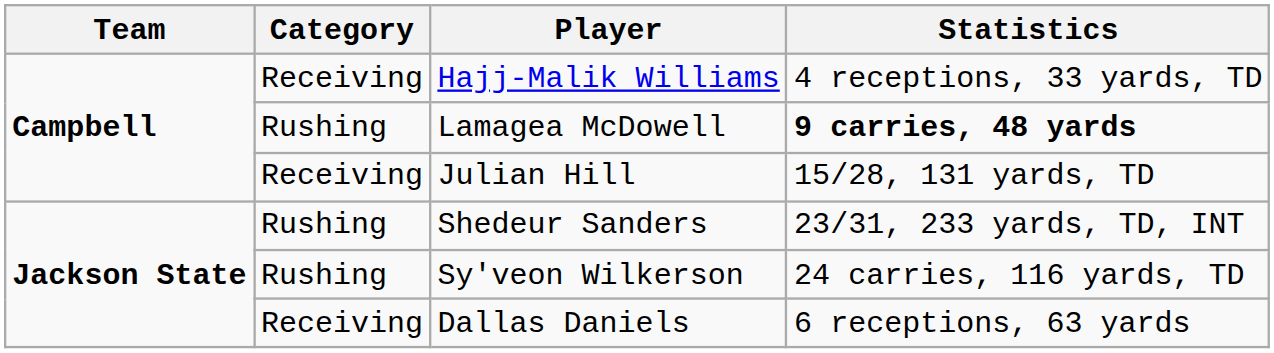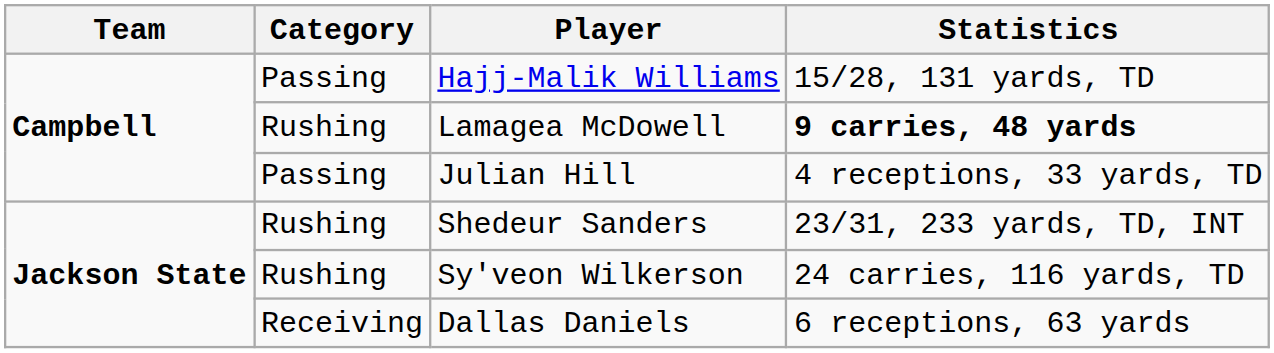(342, 79) Receiving -> (324, 79) Passing
(1028, 79) 4 receptions, 33 yards, TD -> (974, 79) 15/28, 131 yards, TD
(342, 176) Receiving -> (324, 176) Passing
(974, 176) 15/28, 131 yards, TD -> (1028, 176) 4 receptions, 33 yards, TD
